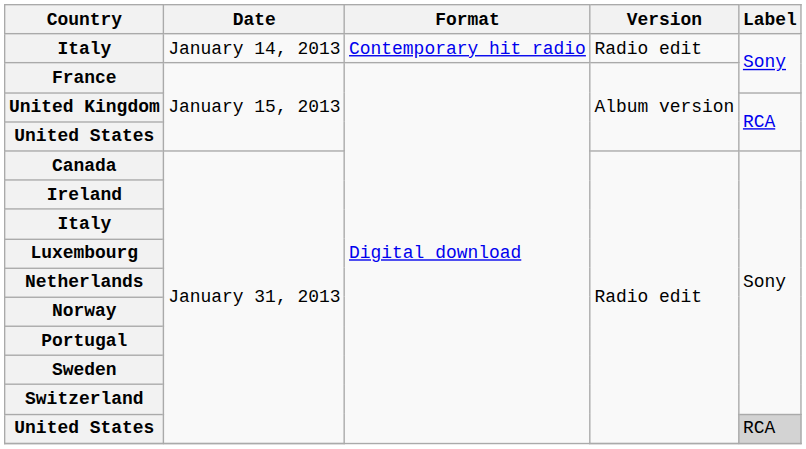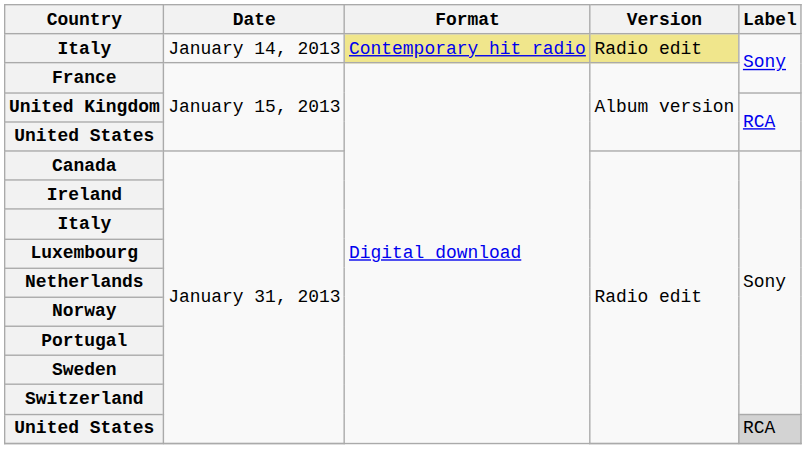(467, 49) no background -> (467, 49) khaki background
(648, 49) no background -> (648, 49) khaki background
